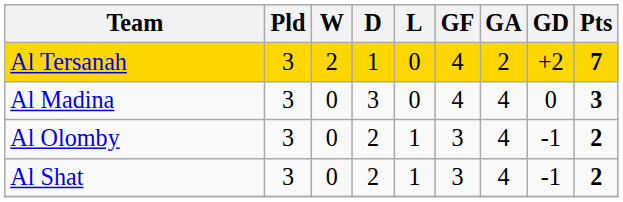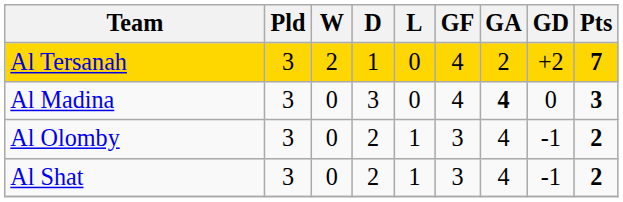(503, 100) normal -> (503, 100) bold
